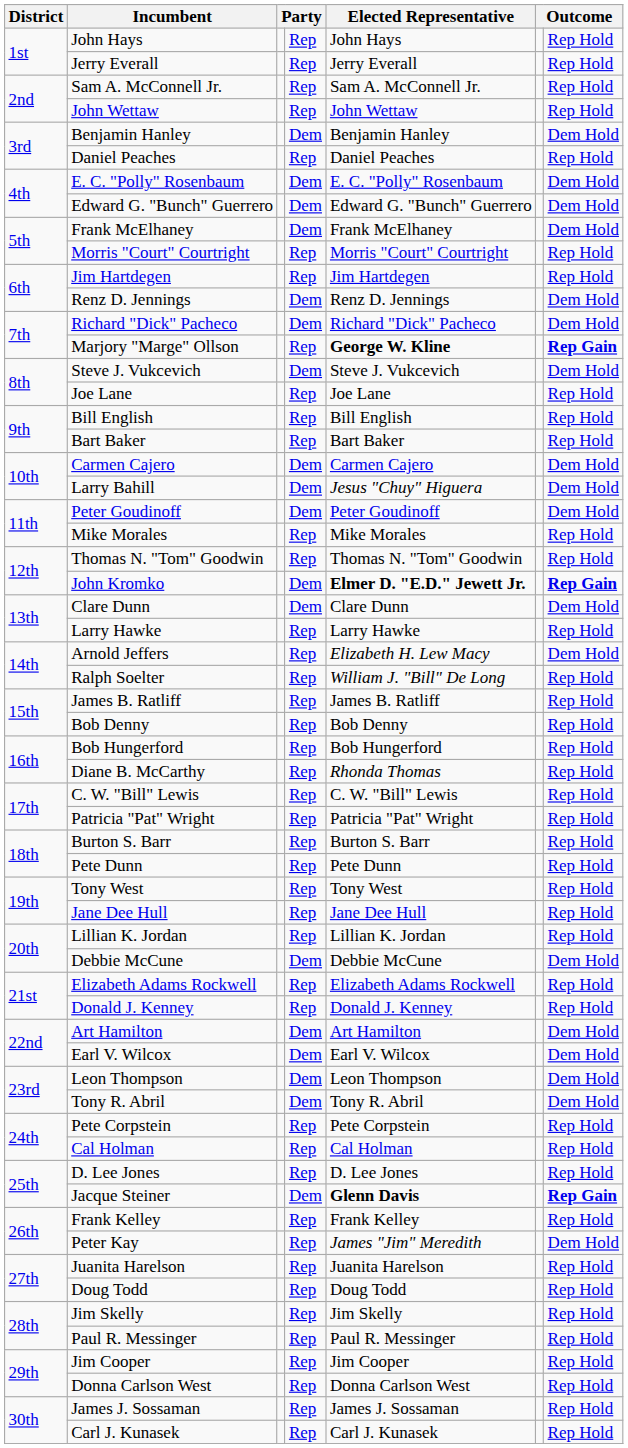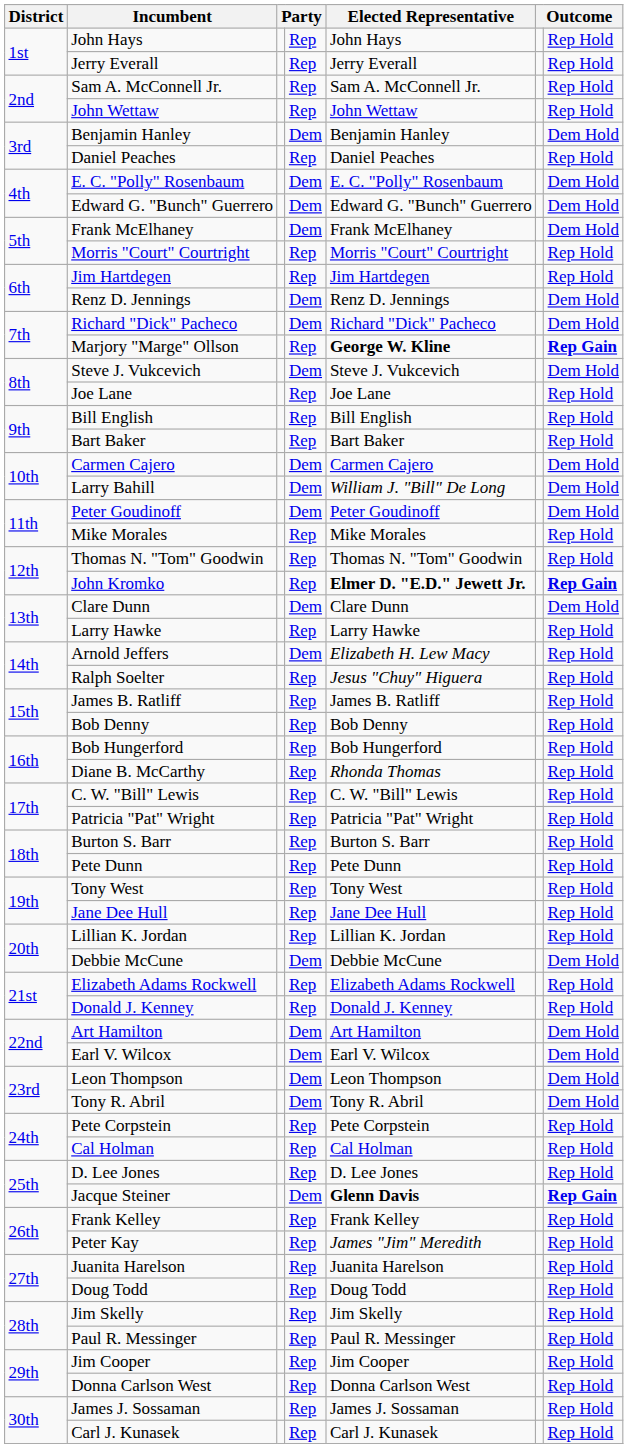(406, 488) Jesus "Chuy" Higuera -> (418, 488) William J. "Bill" De Long
(305, 582) Dem -> (303, 582) Rep
(303, 653) Rep -> (305, 653) Dem
(583, 653) Dem Hold -> (580, 653) Rep Hold
(418, 677) William J. "Bill" De Long -> (406, 677) Jesus "Chuy" Higuera
(583, 1243) Dem Hold -> (580, 1243) Rep Hold
